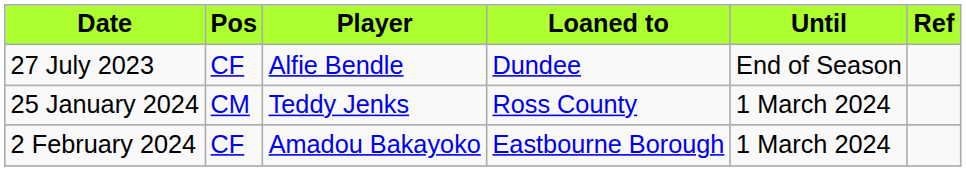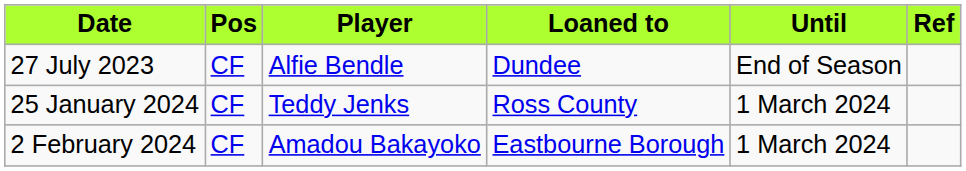(230, 104) CM -> (227, 104) CF
